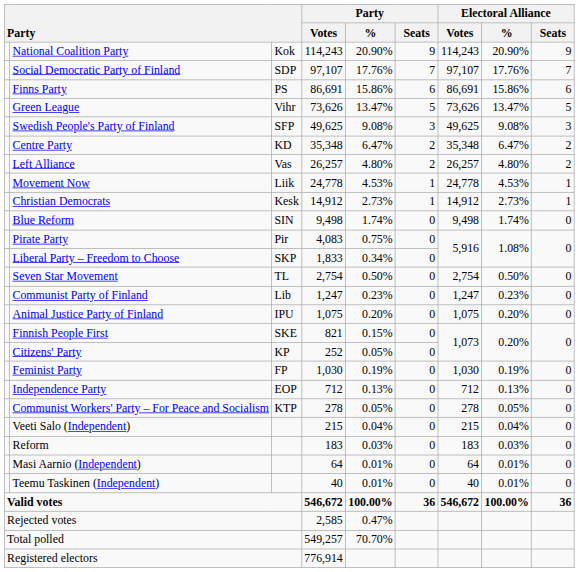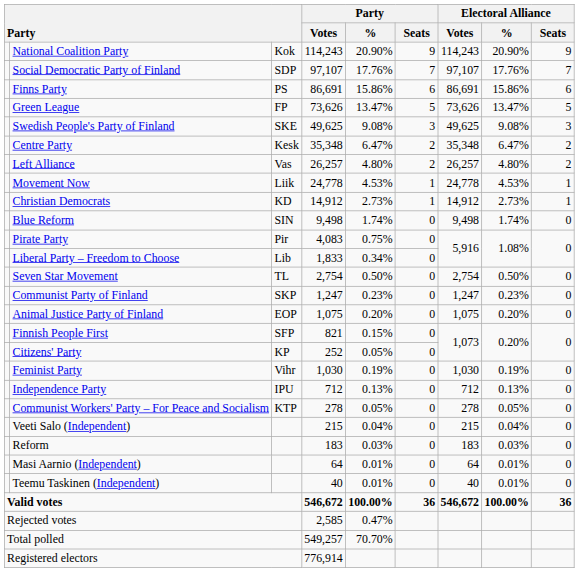(285, 107) Vihr -> (281, 107) FP
(284, 126) SFP -> (286, 126) SKE
(283, 145) KD -> (287, 145) Kesk
(287, 201) Kesk -> (283, 201) KD
(285, 257) SKP -> (283, 257) Lib
(283, 295) Lib -> (285, 295) SKP
(284, 314) IPU -> (286, 314) EOP
(286, 333) SKE -> (284, 333) SFP
(281, 370) FP -> (285, 370) Vihr
(286, 389) EOP -> (284, 389) IPU
